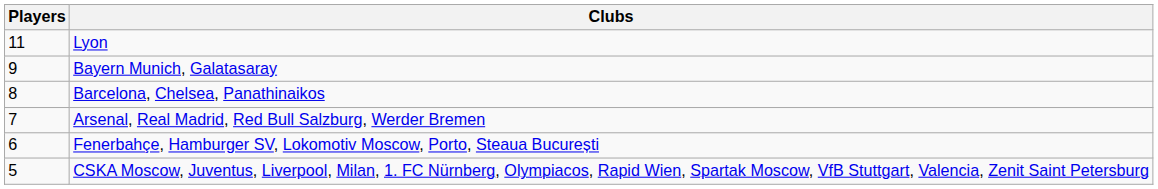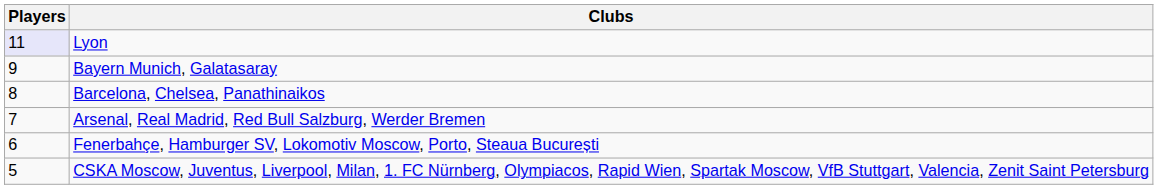(17, 42) no background -> (17, 42) lavender background
